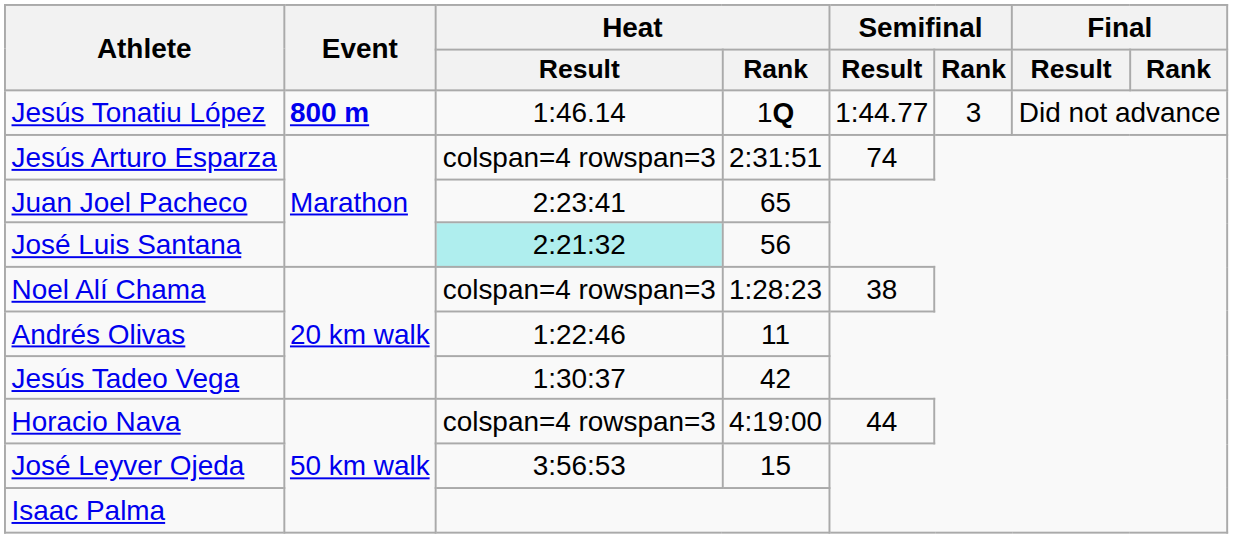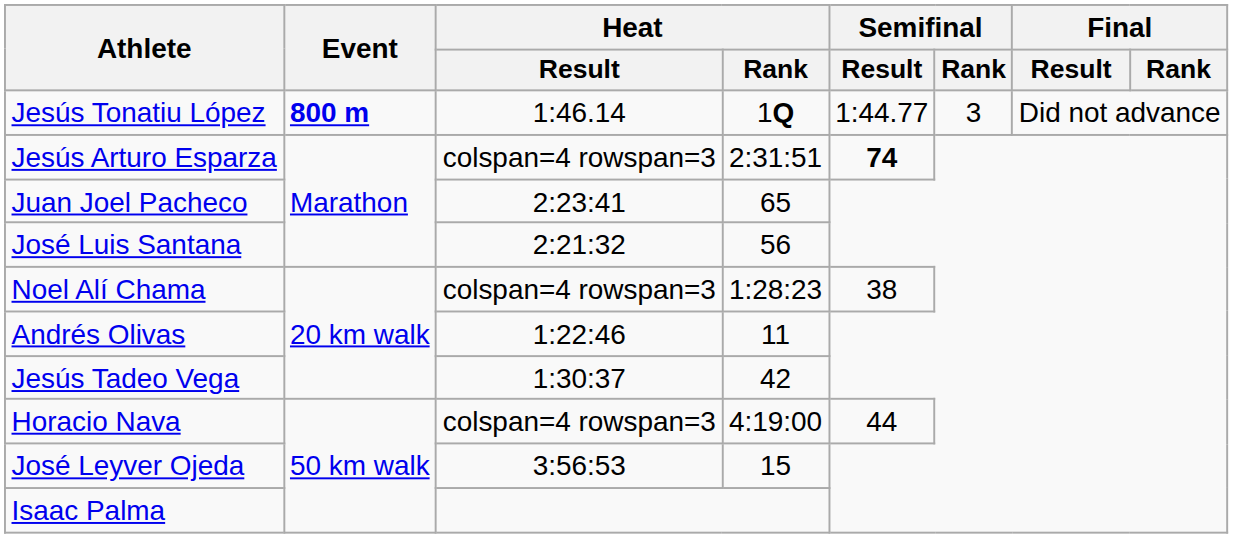(882, 157) normal -> (882, 157) bold
(579, 246) paleturquoise background -> (579, 246) no background
